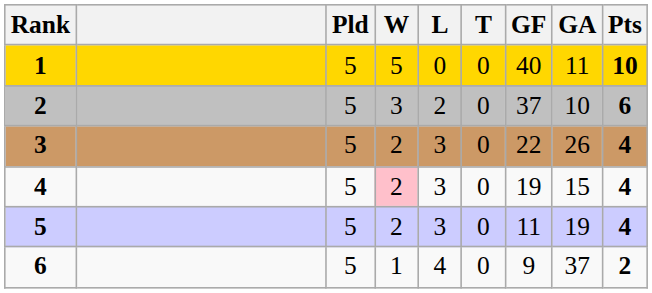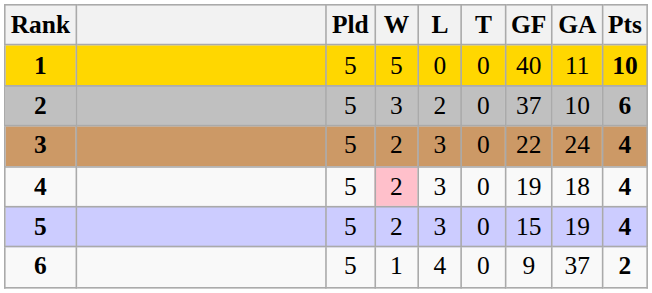(577, 145) 26 -> (577, 145) 24
(577, 186) 15 -> (577, 186) 18
(529, 226) 11 -> (529, 226) 15
